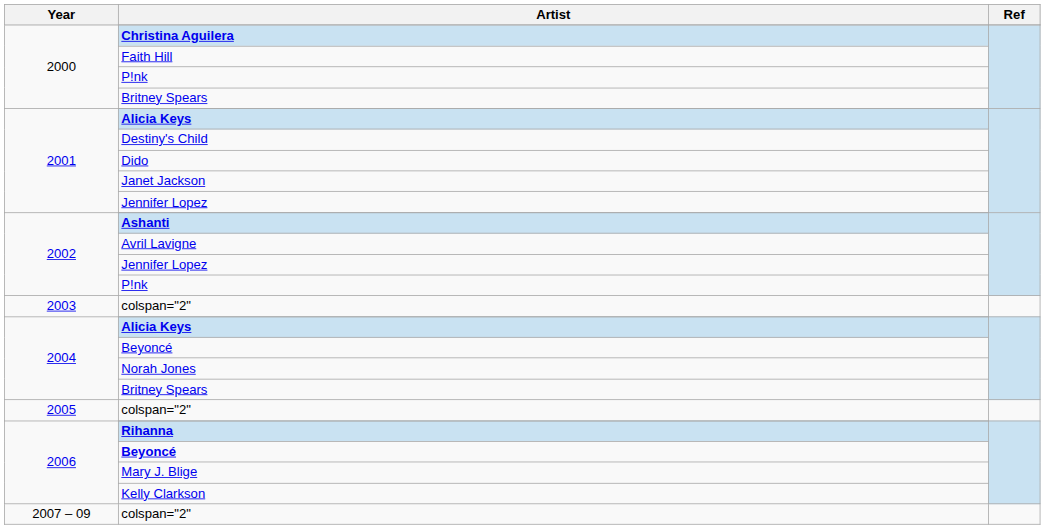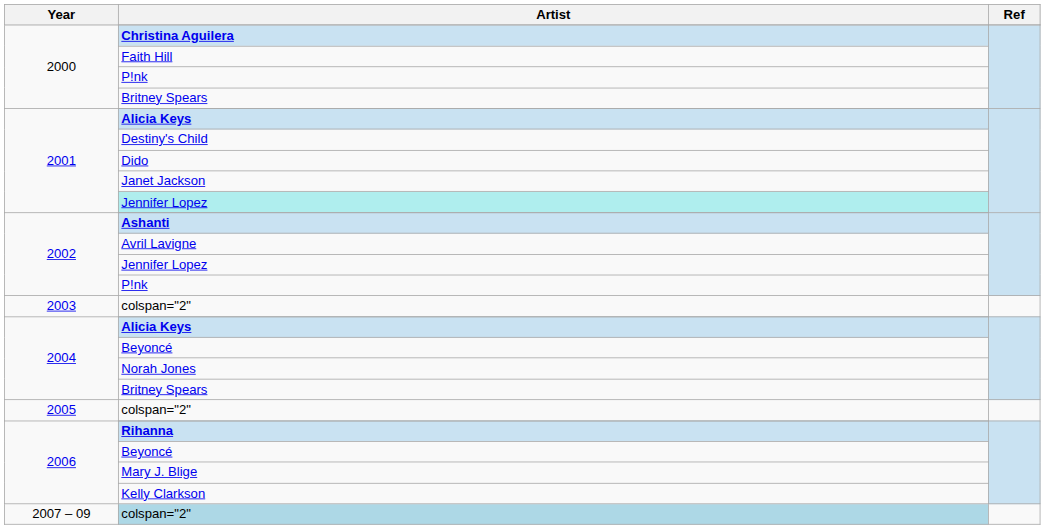(164, 202) no background -> (164, 202) paleturquoise background
(149, 451) bold -> (147, 451) normal
(156, 514) no background -> (156, 514) lightblue background
